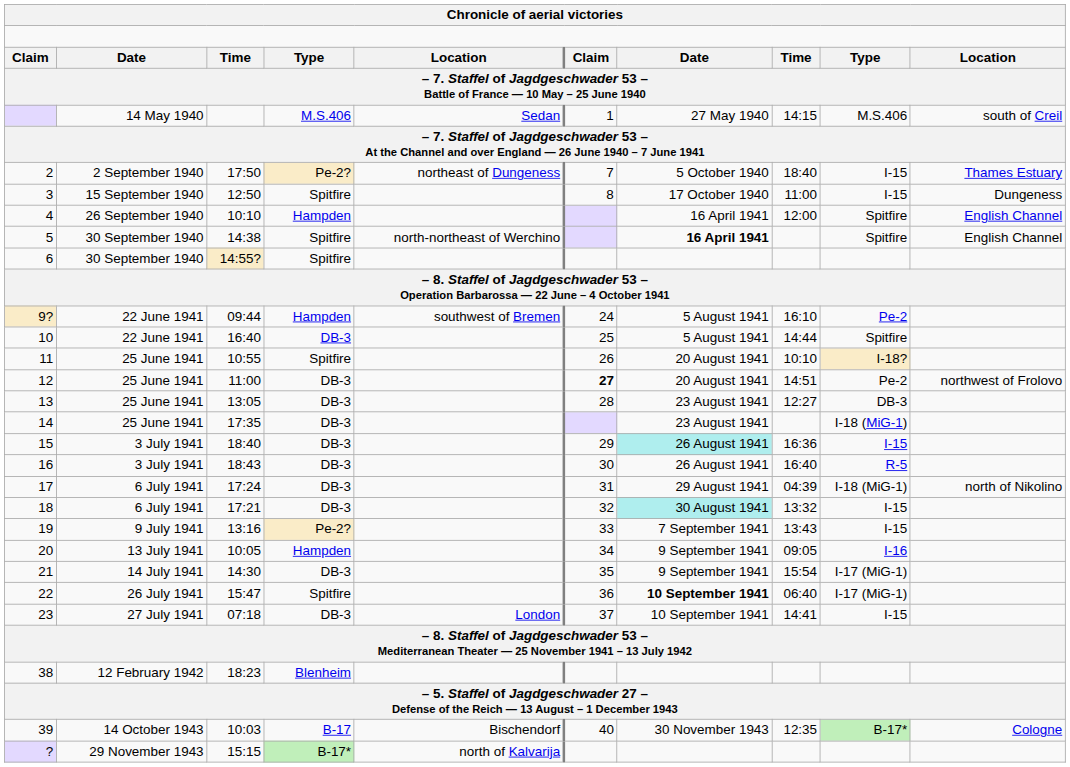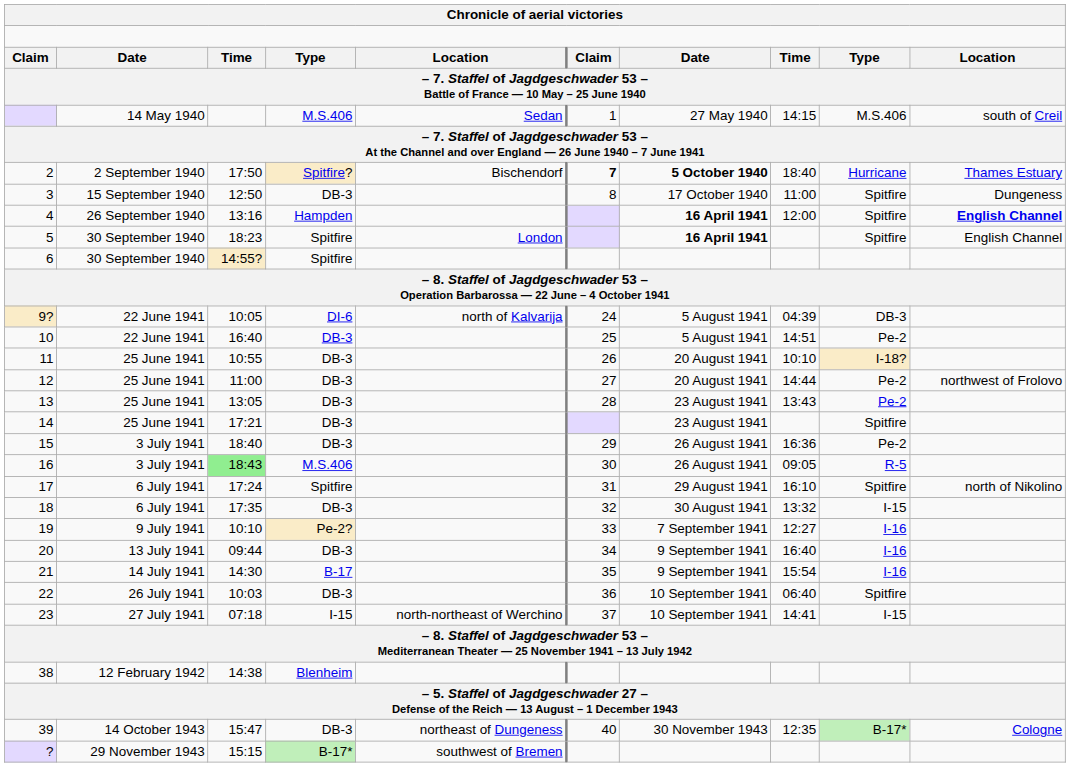(333, 173) Pe-2? -> (328, 173) Spitfire?
(489, 173) northeast of Dungeness -> (527, 173) Bischendorf
(610, 173) normal -> (613, 173) bold
(722, 173) normal -> (720, 173) bold
(896, 173) I-15 -> (877, 173) Hurricane
(330, 194) Spitfire -> (337, 194) DB-3
(896, 194) I-15 -> (886, 194) Spitfire
(244, 215) 10:10 -> (245, 215) 13:16
(730, 215) normal -> (727, 215) bold
(1013, 215) normal -> (1010, 215) bold
(244, 237) 14:38 -> (245, 237) 18:23
(477, 237) north-northeast of Werchino -> (540, 237) London
(244, 316) 09:44 -> (245, 316) 10:05
(322, 316) Hampden -> (340, 316) DI-6
(497, 316) southwest of Bremen -> (512, 316) north of Kalvarija
(800, 316) 16:10 -> (799, 316) 04:39
(893, 316) Pe-2 -> (891, 316) DB-3
(800, 337) 14:44 -> (799, 337) 14:51
(886, 337) Spitfire -> (892, 337) Pe-2
(330, 358) Spitfire -> (337, 358) DB-3
(606, 380) bold -> (609, 380) normal
(800, 380) 14:51 -> (799, 380) 14:44
(800, 401) 12:27 -> (799, 401) 13:43
(892, 401) DB-3 -> (892, 401) Pe-2
(244, 422) 17:35 -> (245, 422) 17:21
(871, 422) I-18 (MiG-1) -> (886, 422) Spitfire
(722, 444) paleturquoise background -> (721, 444) no background
(896, 444) I-15 -> (892, 444) Pe-2
(244, 465) no background -> (245, 465) lightgreen background
(336, 465) DB-3 -> (327, 465) M.S.406
(800, 465) 16:40 -> (799, 465) 09:05
(336, 486) DB-3 -> (331, 486) Spitfire
(800, 486) 04:39 -> (799, 486) 16:10
(871, 486) I-18 (MiG-1) -> (886, 486) Spitfire
(244, 508) 17:21 -> (245, 508) 17:35
(722, 508) paleturquoise background -> (721, 508) no background
(244, 529) 13:16 -> (245, 529) 10:10
(800, 529) 13:43 -> (799, 529) 12:27
(896, 529) I-15 -> (895, 529) I-16
(244, 550) 10:05 -> (245, 550) 09:44
(322, 550) Hampden -> (337, 550) DB-3
(800, 550) 09:05 -> (799, 550) 16:40
(336, 572) DB-3 -> (338, 572) B-17
(871, 572) I-17 (MiG-1) -> (895, 572) I-16
(244, 593) 15:47 -> (245, 593) 10:03
(330, 593) Spitfire -> (337, 593) DB-3
(708, 593) bold -> (709, 593) normal
(871, 593) I-17 (MiG-1) -> (886, 593) Spitfire
(336, 614) DB-3 -> (341, 614) I-15
(538, 614) London -> (479, 614) north-northeast of Werchino
(244, 672) 18:23 -> (245, 672) 14:38
(244, 730) 10:03 -> (245, 730) 15:47
(337, 730) B-17 -> (337, 730) DB-3
(525, 730) Bischendorf -> (491, 730) northeast of Dungeness
(510, 751) north of Kalvarija -> (499, 751) southwest of Bremen
